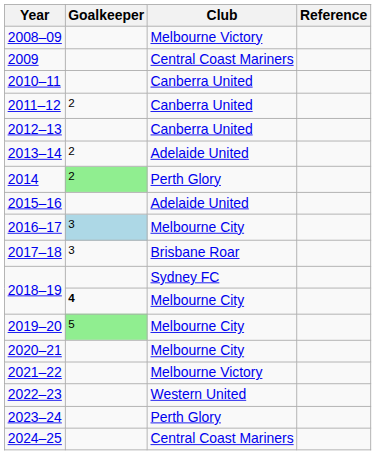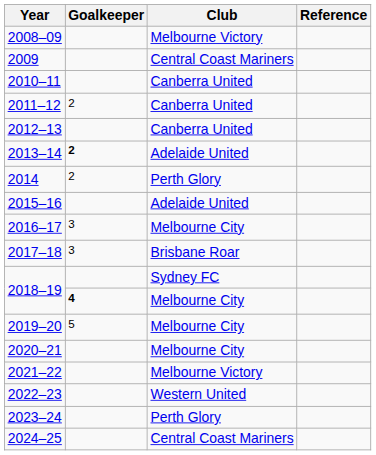(71, 150) normal -> (71, 153) bold
(71, 176) lightgreen background -> (71, 176) no background
(71, 224) lightblue background -> (71, 224) no background
(71, 324) lightgreen background -> (71, 324) no background
